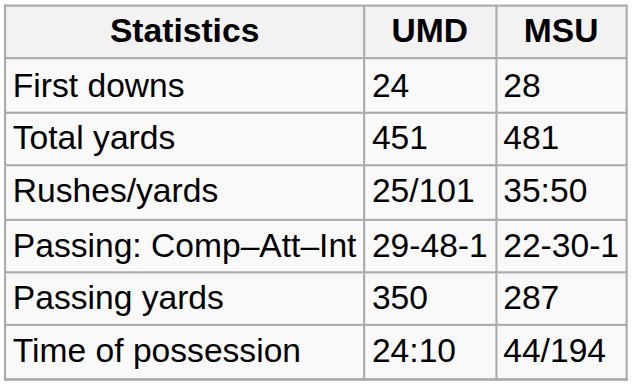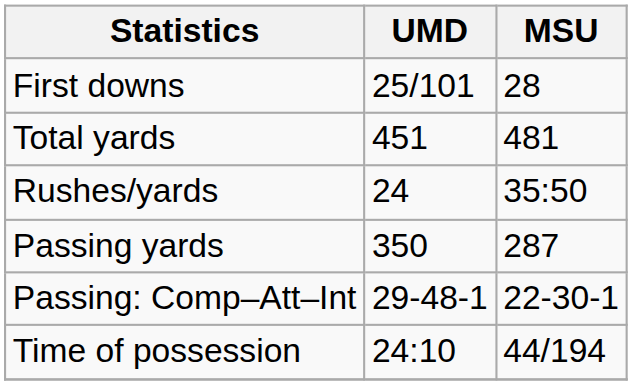(391, 85) 24 -> (423, 85) 25/101
(423, 191) 25/101 -> (391, 191) 24
rows swapped: (118, 298) <-> (185, 244)
